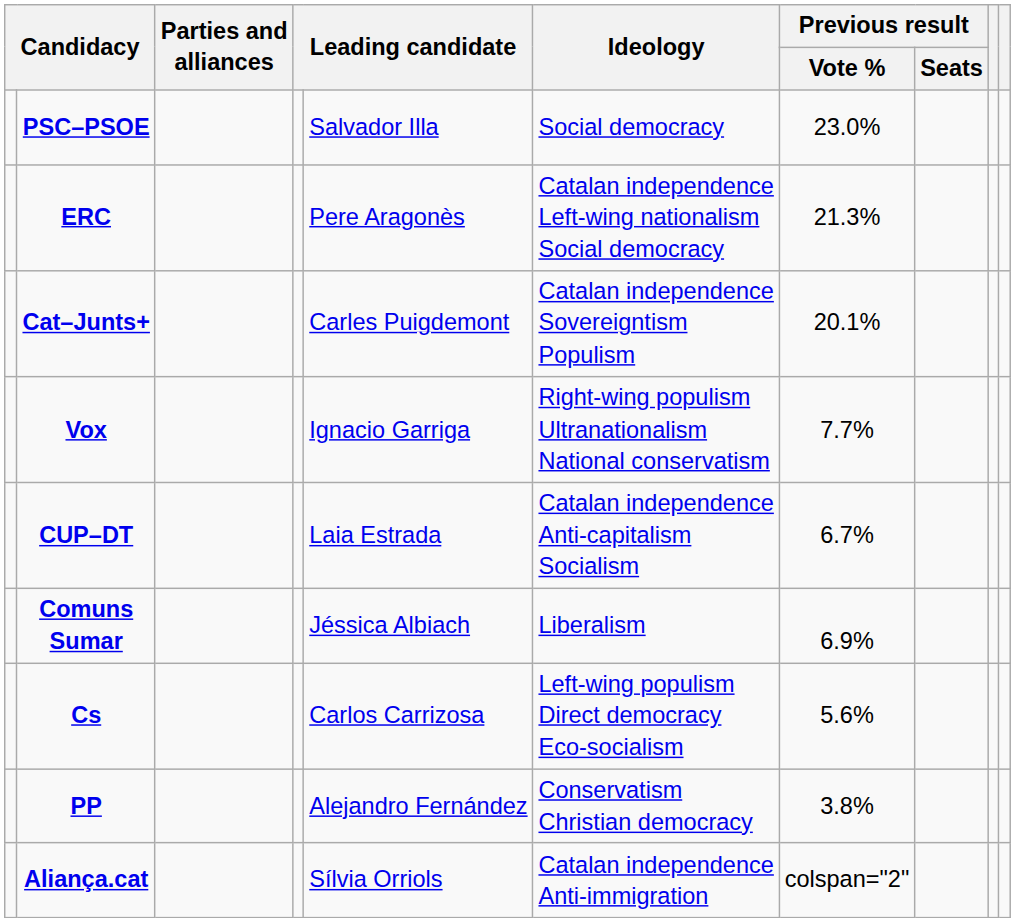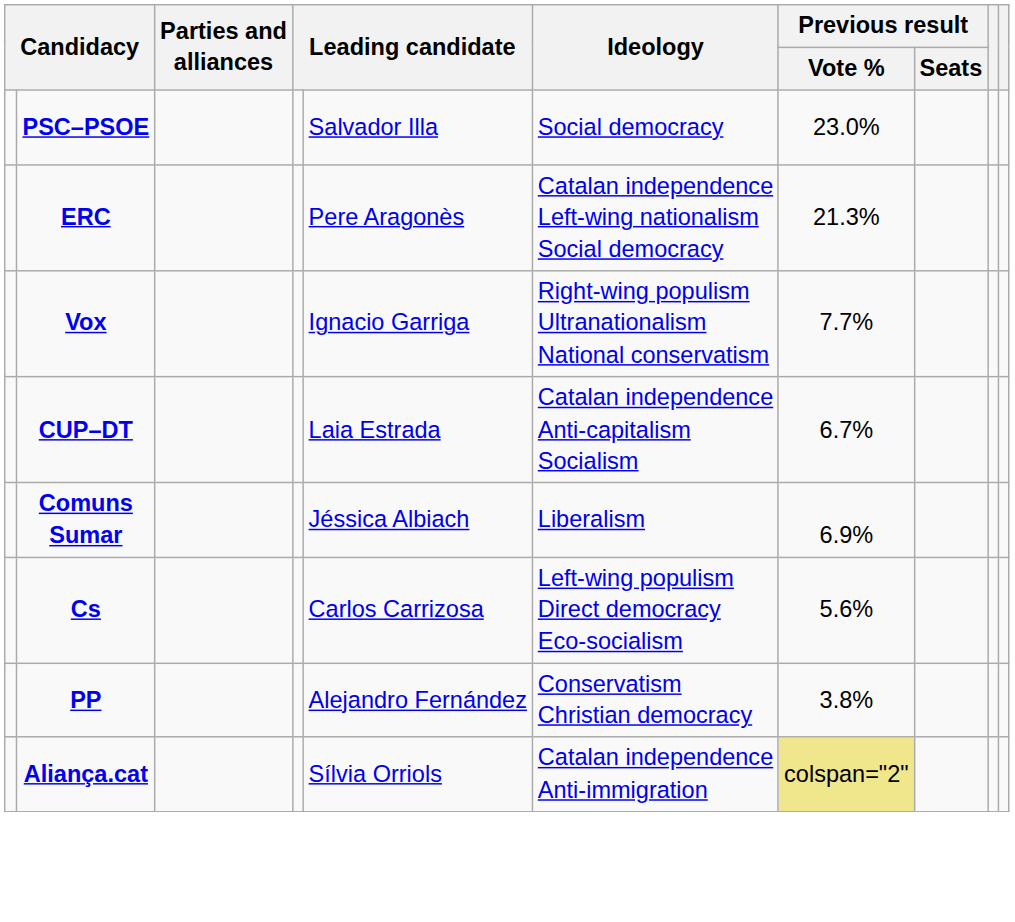- row: (86, 323)
(847, 880) no background -> (846, 774) khaki background
